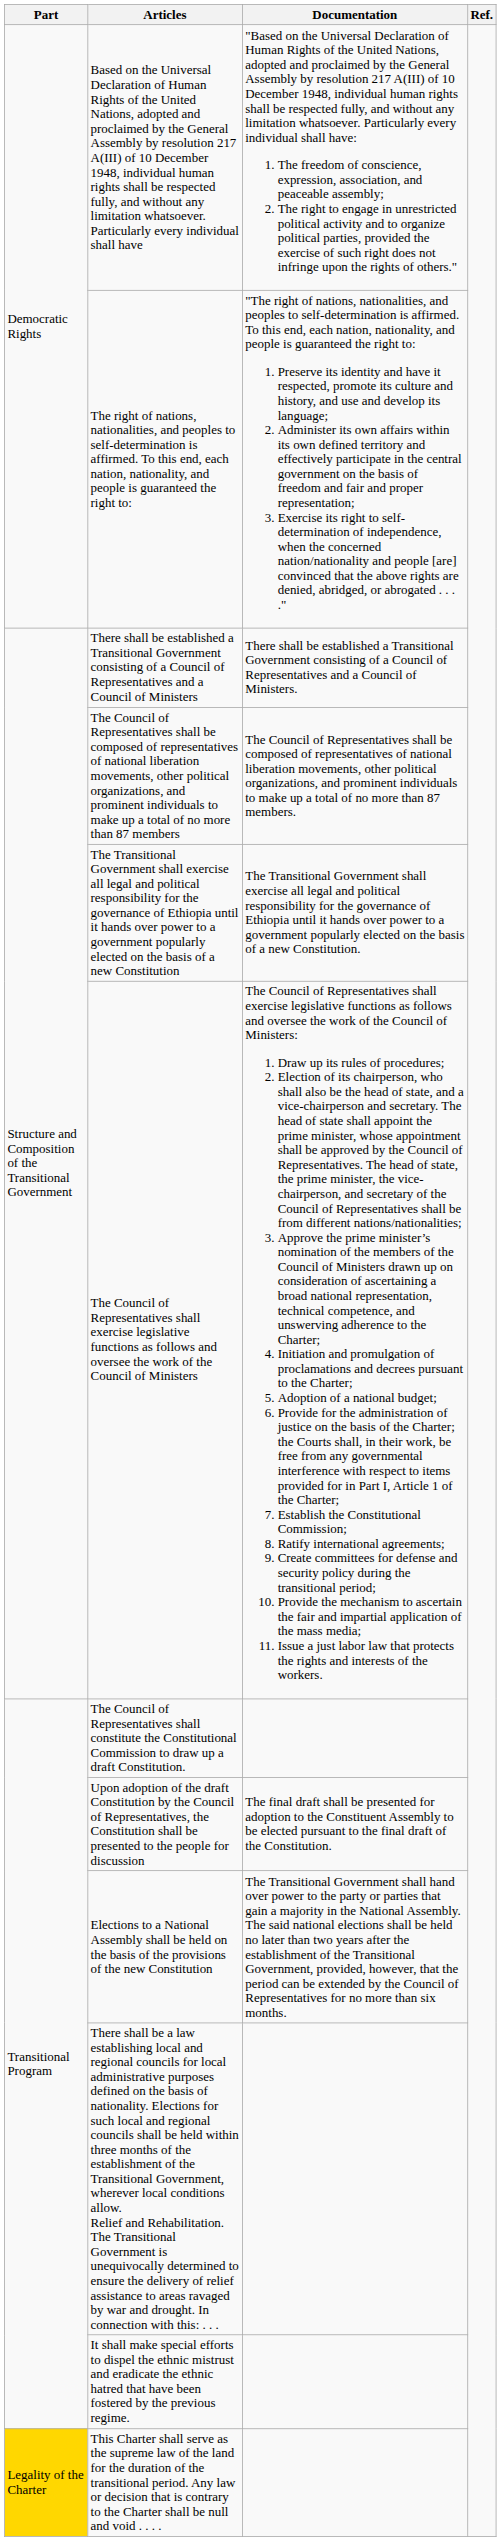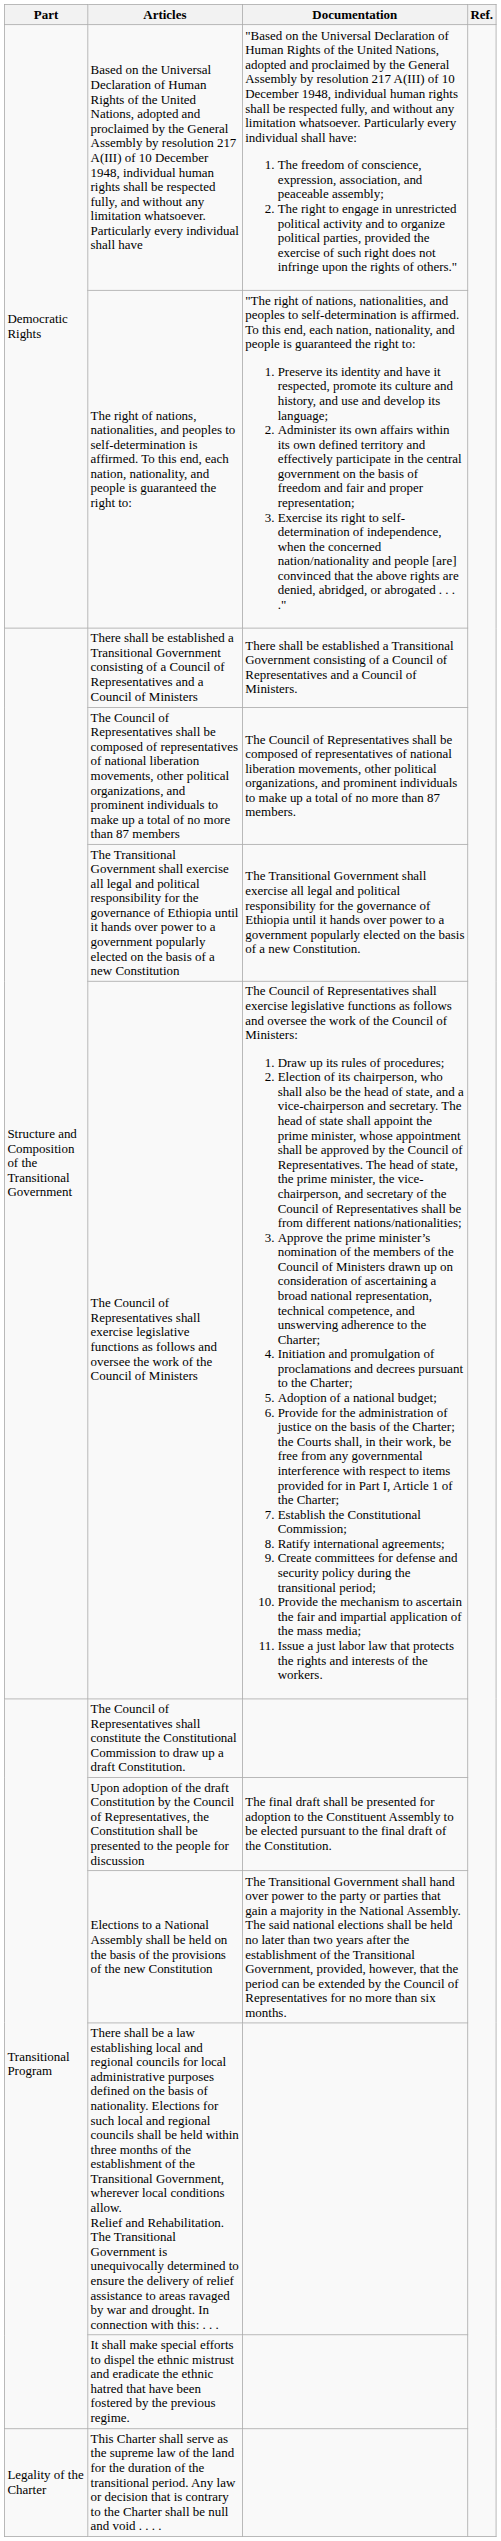(46, 2482) gold background -> (46, 2482) no background
